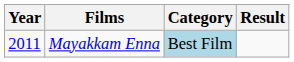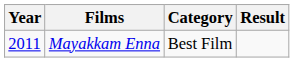(200, 43) lightblue background -> (200, 43) no background
